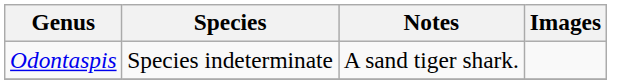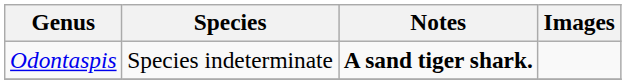(431, 60) normal -> (438, 60) bold
